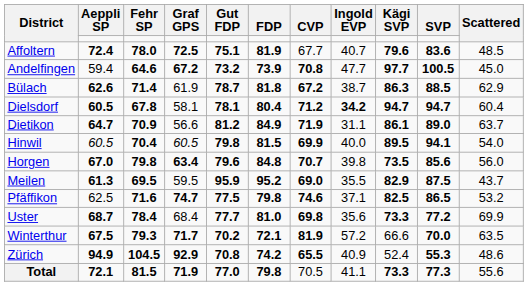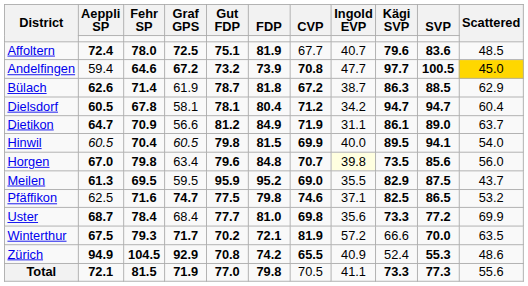(491, 69) no background -> (491, 69) gold background
(354, 106) bold -> (354, 106) normal
(186, 162) bold -> (186, 162) normal
(354, 162) no background -> (354, 162) lightyellow background
